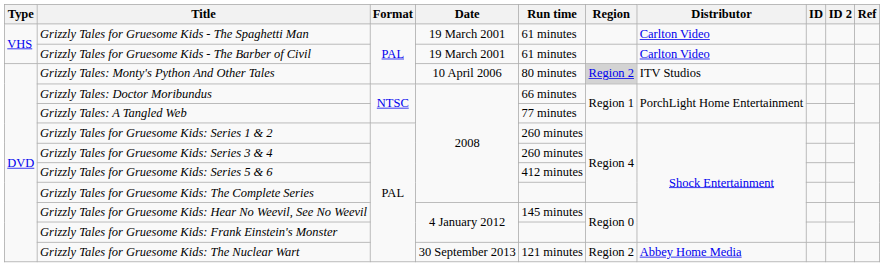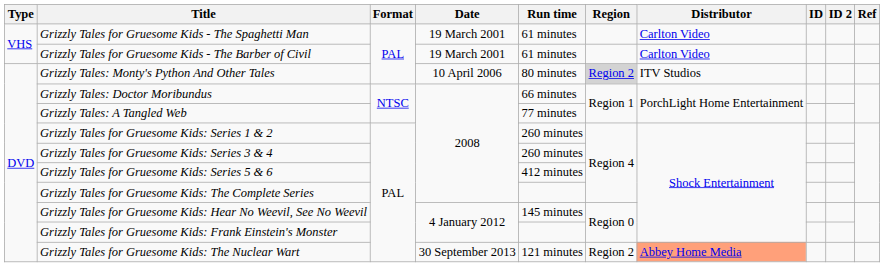(691, 251) no background -> (691, 251) lightsalmon background
